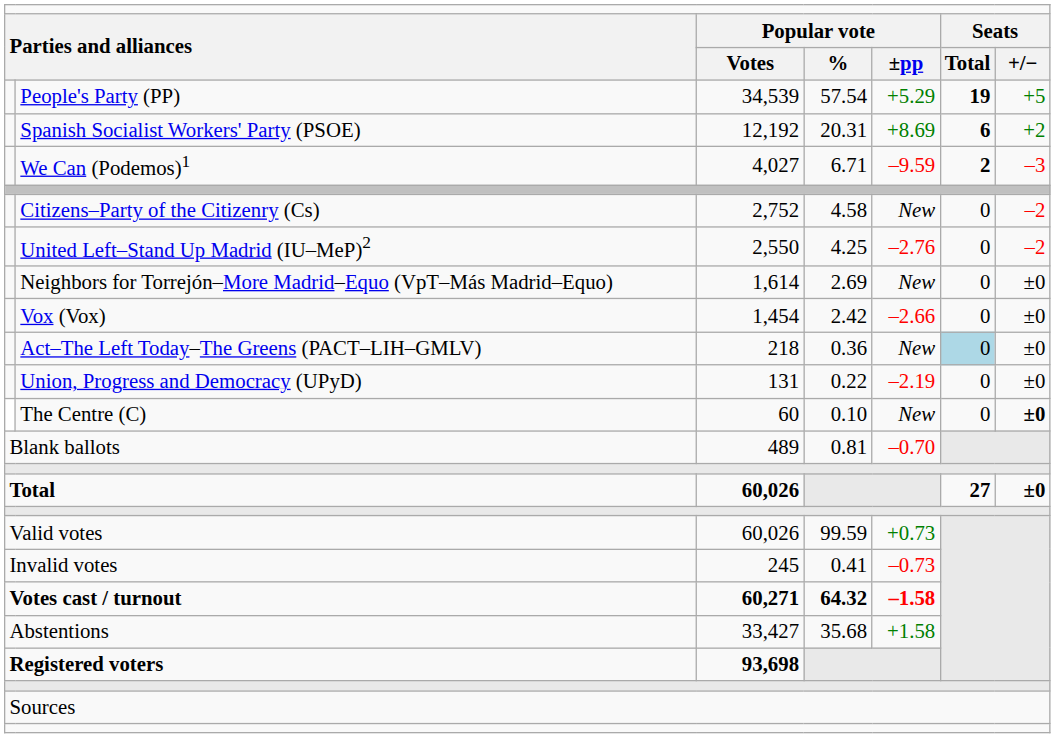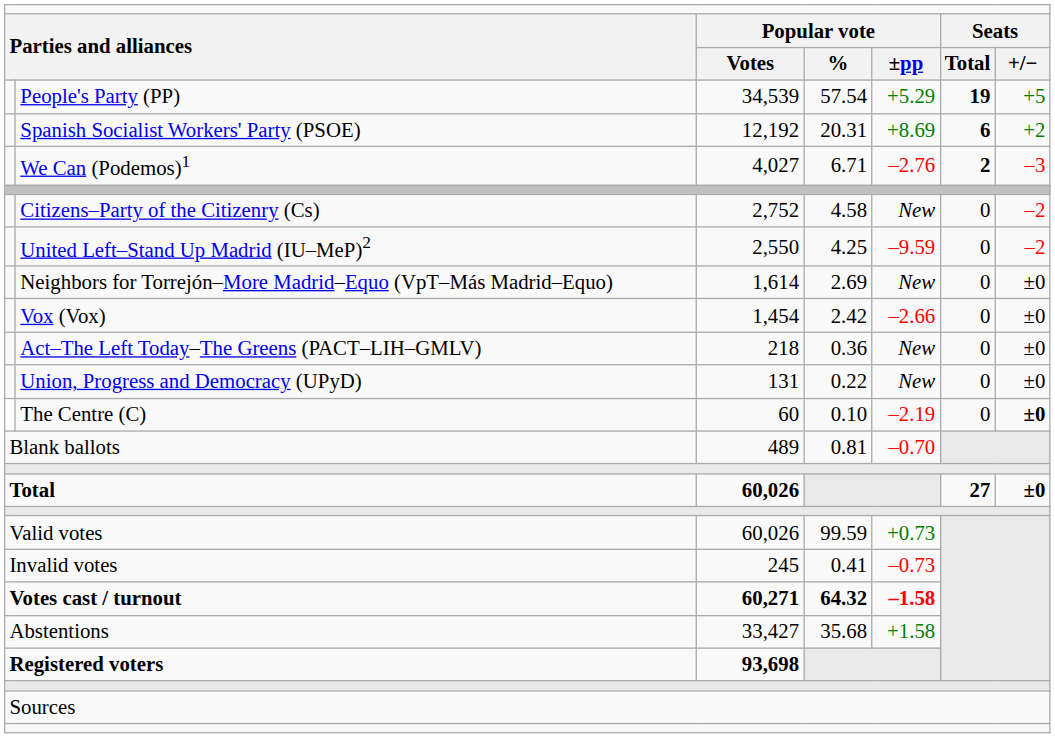(912, 165) –9.59 -> (912, 165) –2.76
(912, 246) –2.76 -> (912, 246) –9.59
(985, 348) lightblue background -> (985, 348) no background
(912, 381) –2.19 -> (917, 381) New
(917, 414) New -> (912, 414) –2.19
